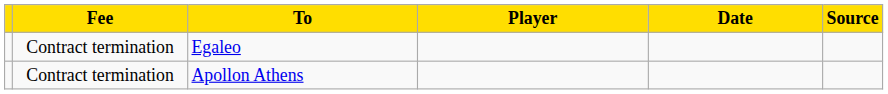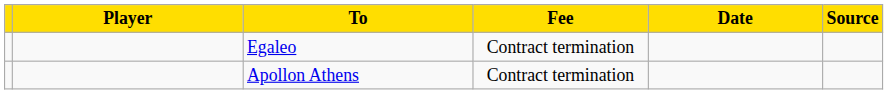columns swapped: (533, 18) <-> (100, 18)
